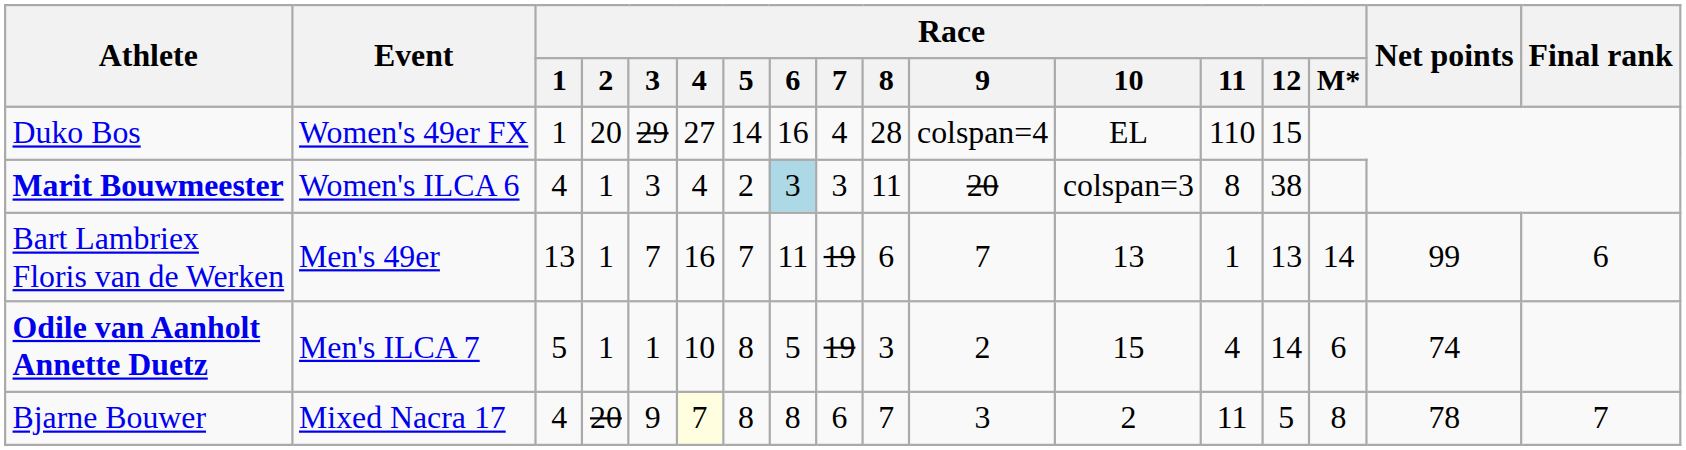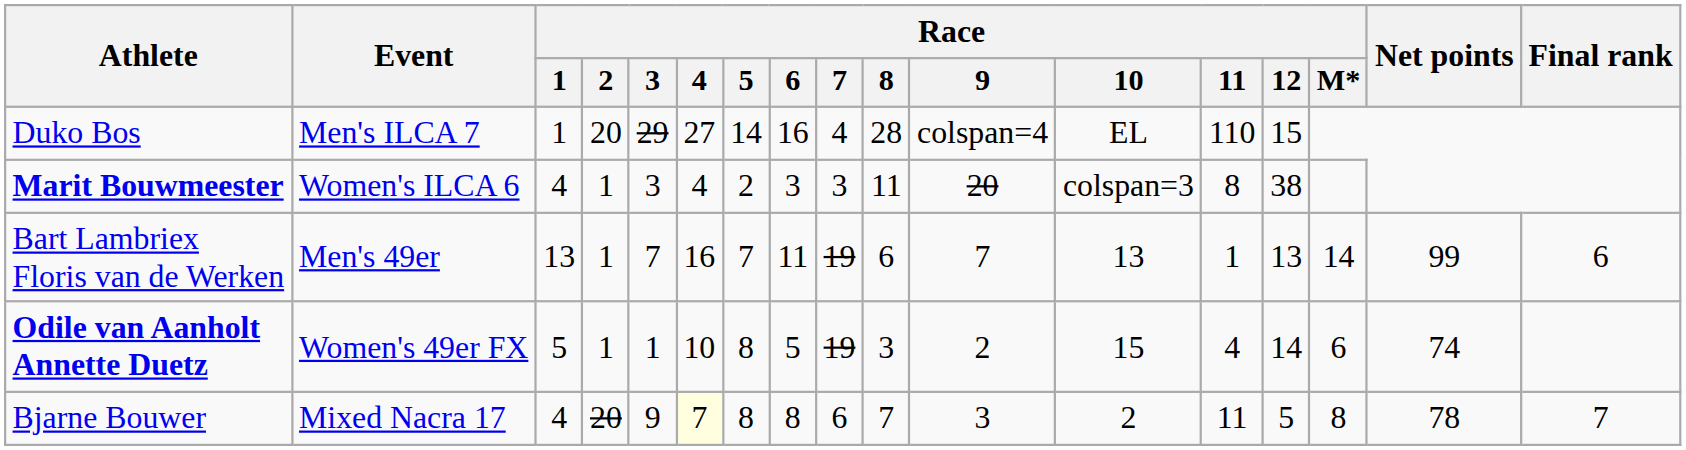(414, 133) Women's 49er FX -> (389, 133) Men's ILCA 7
(793, 185) lightblue background -> (793, 185) no background
(389, 347) Men's ILCA 7 -> (414, 347) Women's 49er FX
